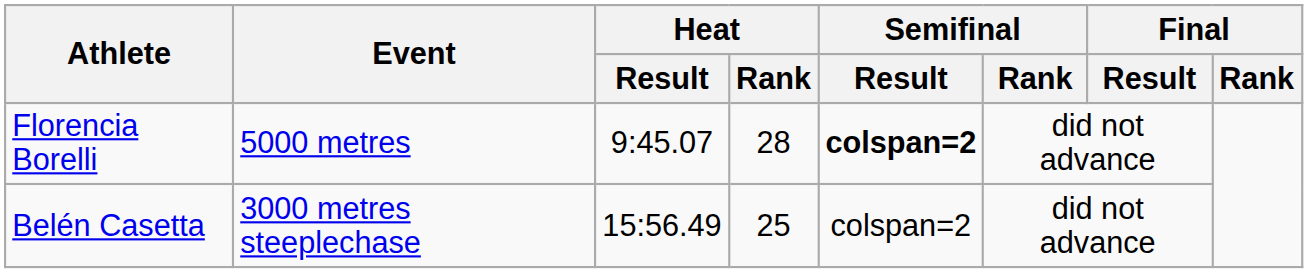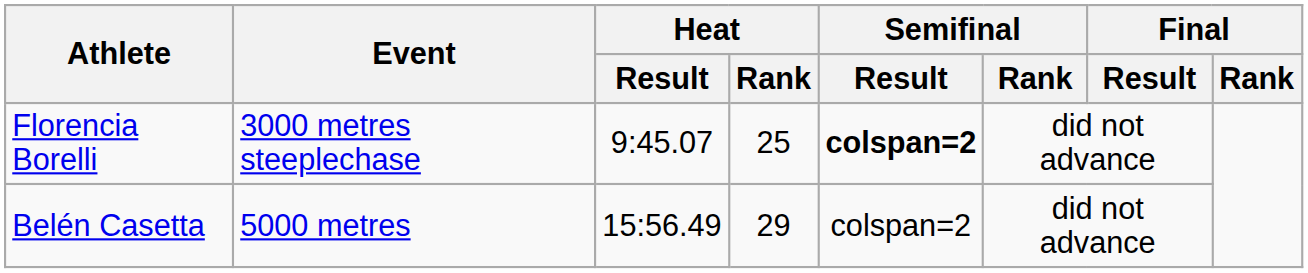(325, 144) 5000 metres -> (331, 144) 3000 metres steeplechase
(774, 144) 28 -> (774, 144) 25
(331, 226) 3000 metres steeplechase -> (325, 226) 5000 metres
(774, 226) 25 -> (774, 226) 29
